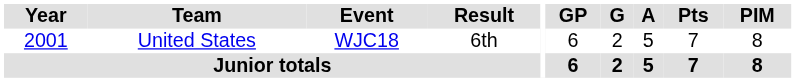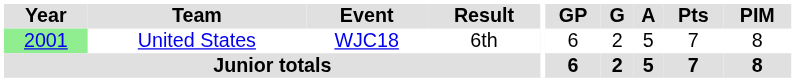(46, 40) no background -> (46, 40) lightgreen background
